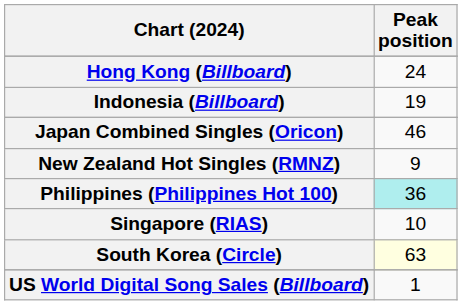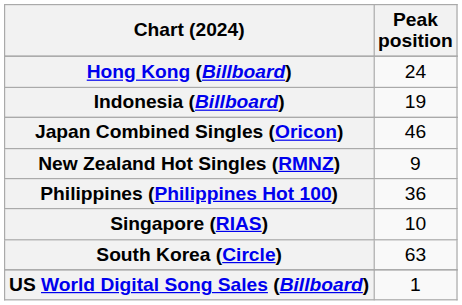(415, 193) paleturquoise background -> (415, 193) no background
(415, 254) lightyellow background -> (415, 254) no background
